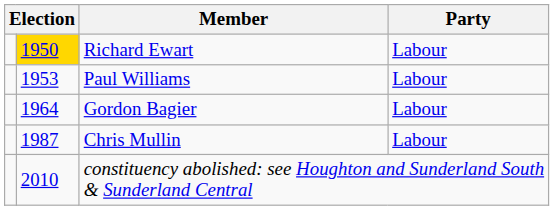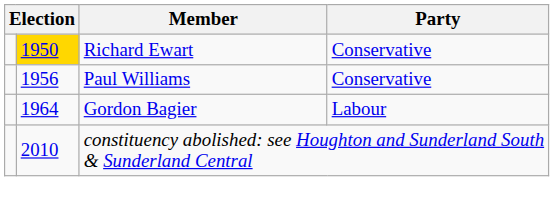(419, 49) Labour -> (381, 49) Conservative
(40, 79) 1953 -> (40, 79) 1956
(419, 79) Labour -> (381, 79) Conservative
- row: (132, 139)
